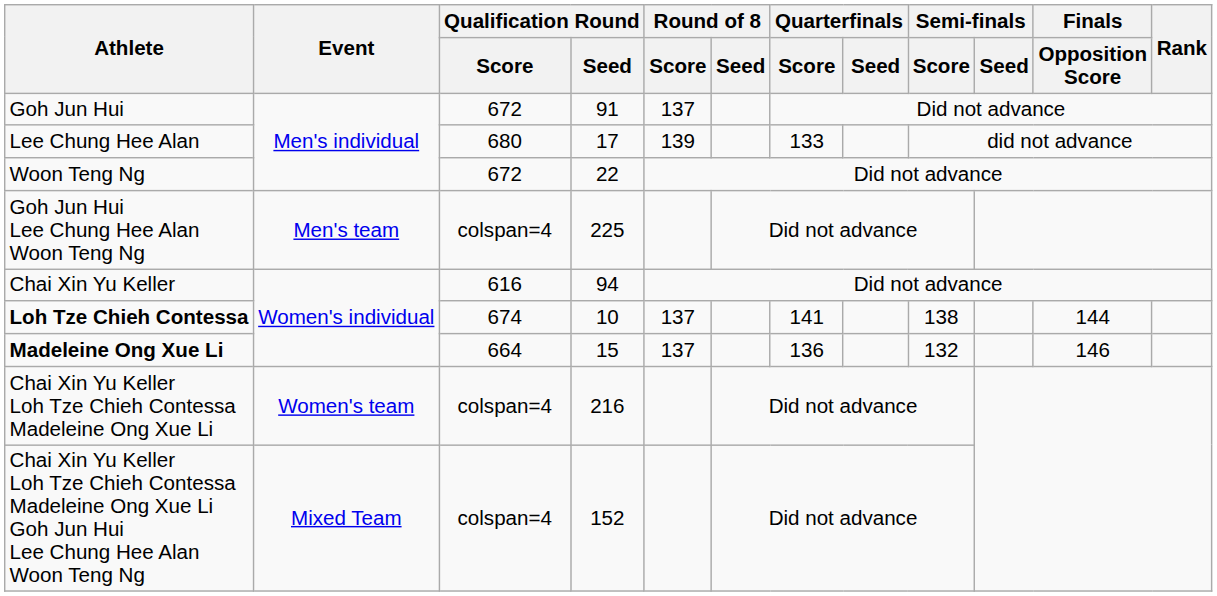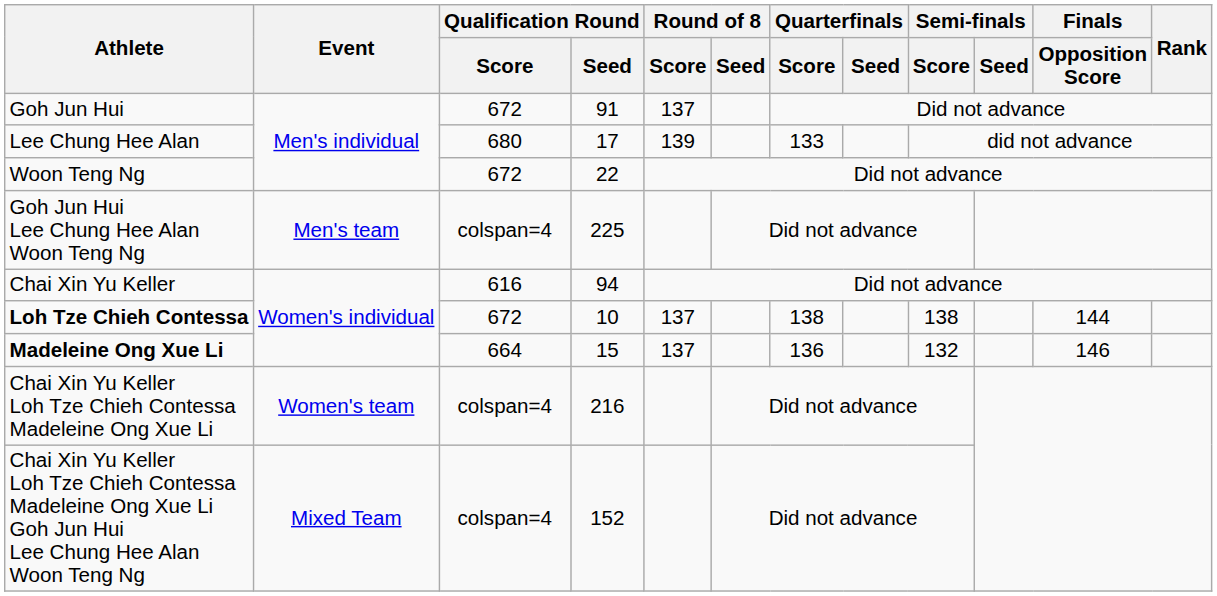(505, 318) 674 -> (505, 318) 672
(807, 318) 141 -> (807, 318) 138
